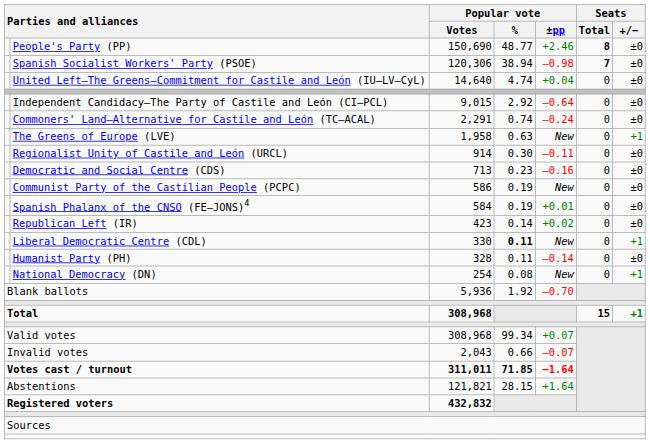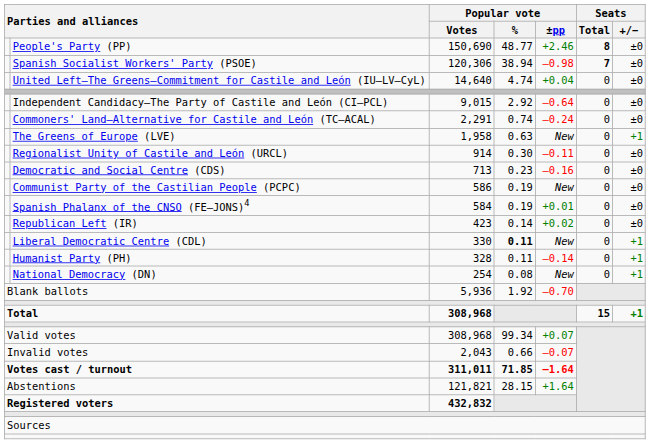(637, 258) ±0 -> (637, 258) +1
